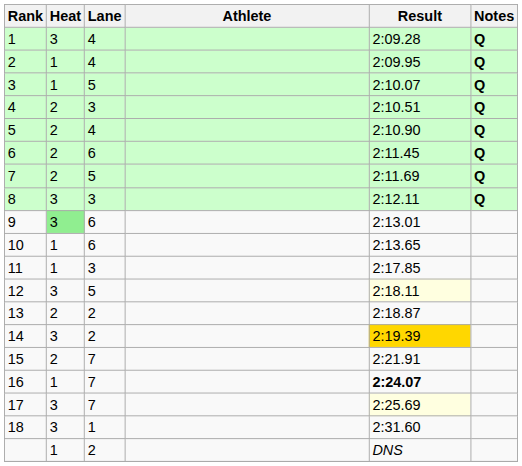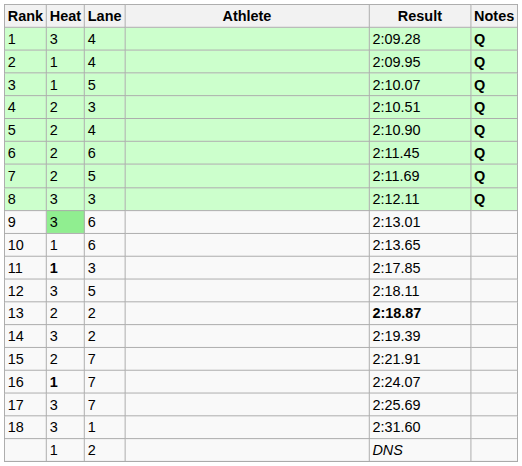(54, 268) normal -> (54, 268) bold
(396, 290) lightyellow background -> (396, 290) no background
(396, 313) normal -> (397, 313) bold
(396, 336) gold background -> (396, 336) no background
(54, 382) normal -> (54, 382) bold
(397, 382) bold -> (396, 382) normal
(396, 405) lightyellow background -> (396, 405) no background
